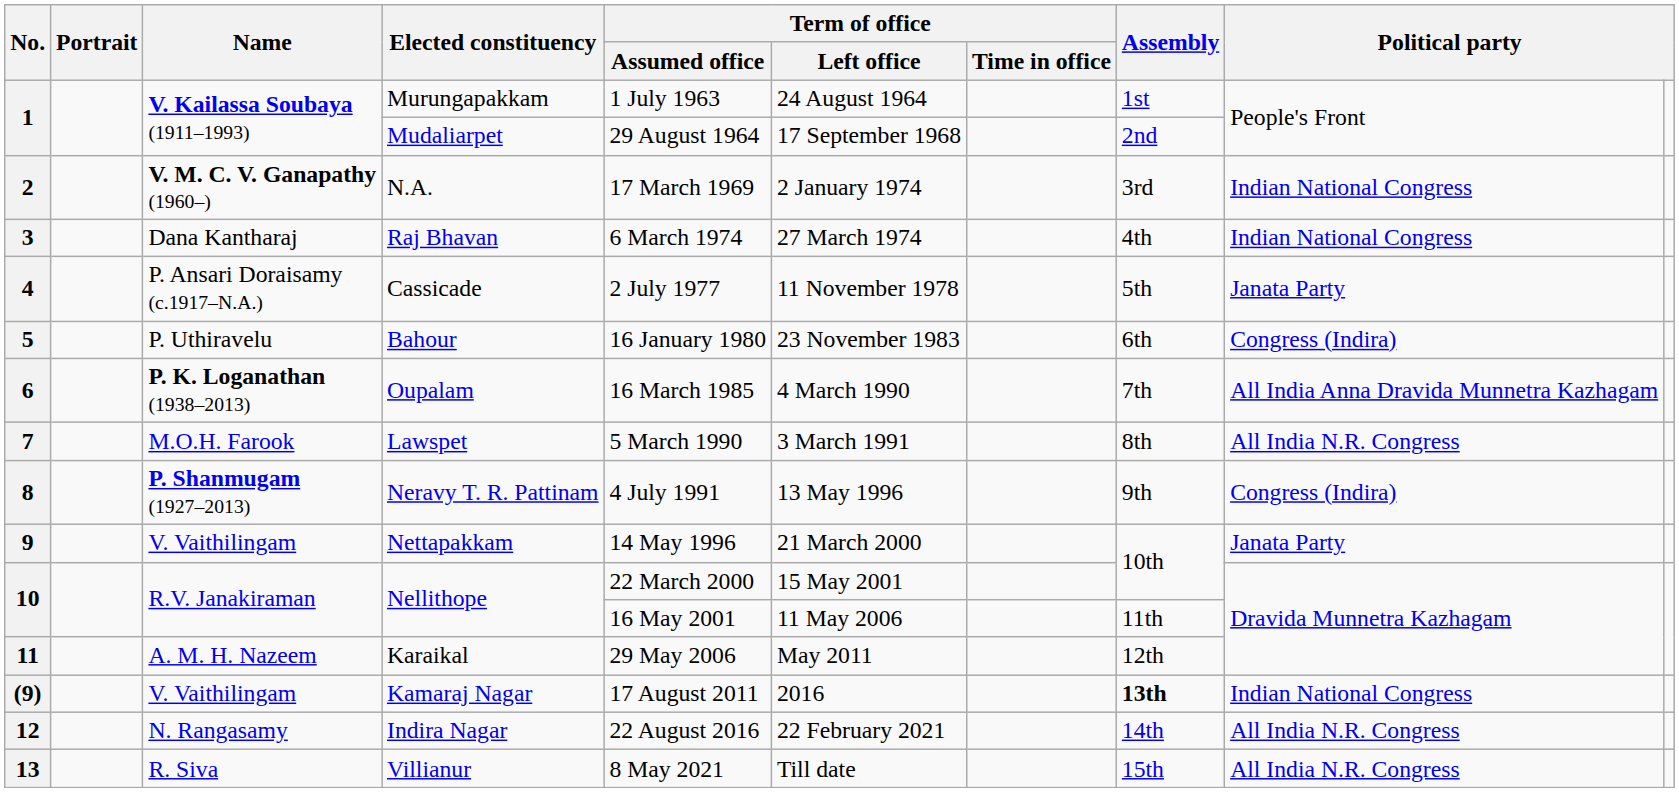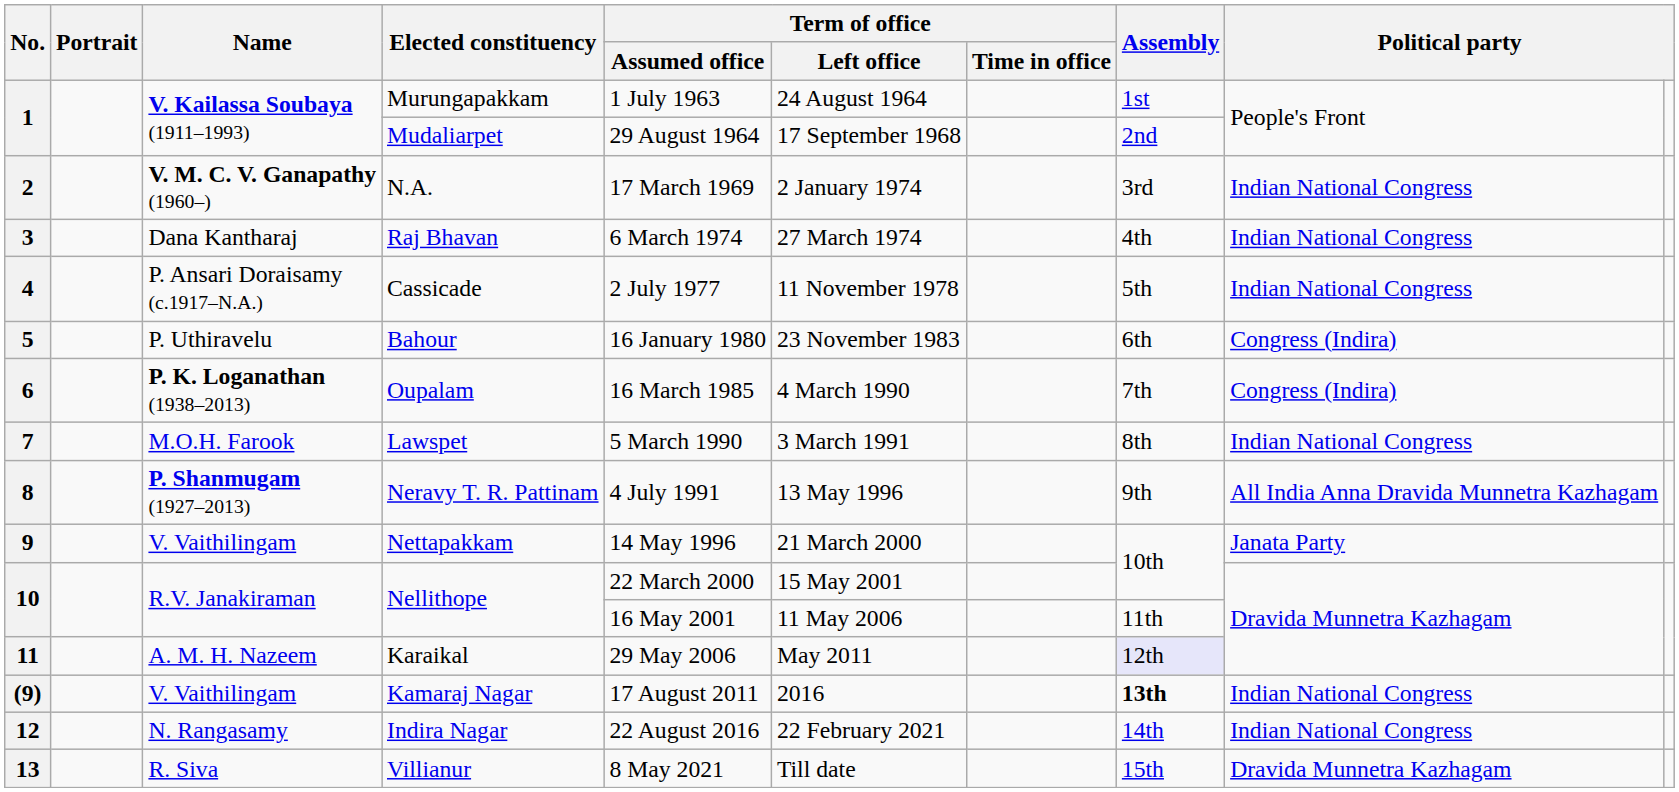(1288, 288) Janata Party -> (1351, 288) Indian National Congress
(1444, 390) All India Anna Dravida Munnetra Kazhagam -> (1313, 390) Congress (Indira)
(1345, 441) All India N.R. Congress -> (1351, 441) Indian National Congress
(1313, 492) Congress (Indira) -> (1444, 492) All India Anna Dravida Munnetra Kazhagam
(1143, 655) no background -> (1143, 655) lavender background
(1345, 730) All India N.R. Congress -> (1351, 730) Indian National Congress
(1345, 768) All India N.R. Congress -> (1371, 768) Dravida Munnetra Kazhagam
